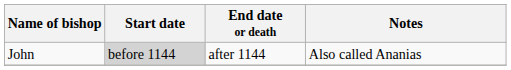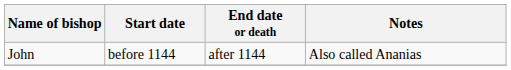(142, 53) lightgrey background -> (142, 53) no background
